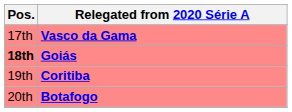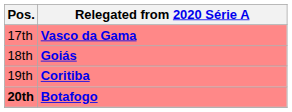(21, 55) bold -> (20, 55) normal
(20, 96) normal -> (21, 96) bold
